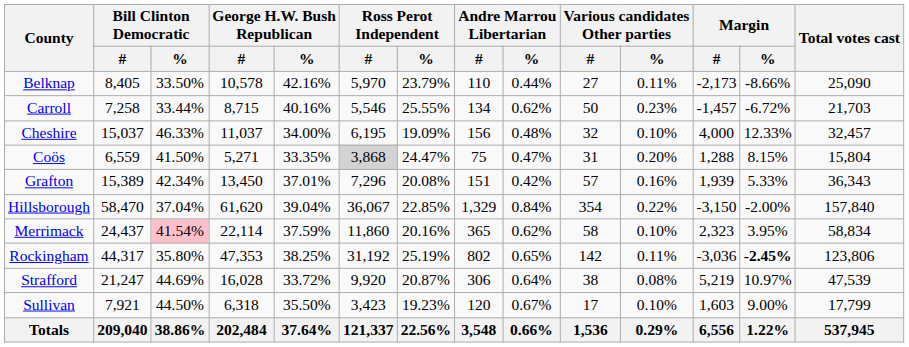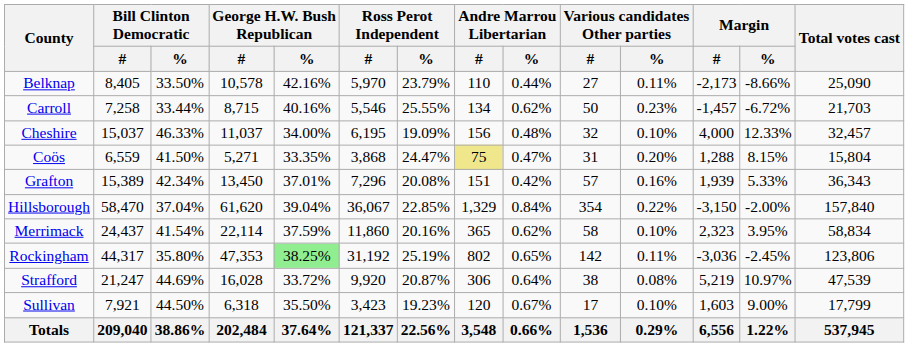(368, 157) lightgrey background -> (368, 157) no background
(479, 157) no background -> (479, 157) khaki background
(180, 231) pink background -> (180, 231) no background
(307, 255) no background -> (307, 255) lightgreen background
(768, 255) bold -> (768, 255) normal
